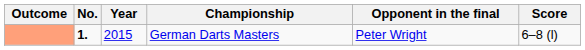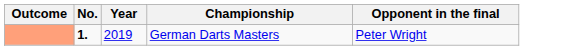- column: (549, 14)
(118, 34) 2015 -> (118, 34) 2019
